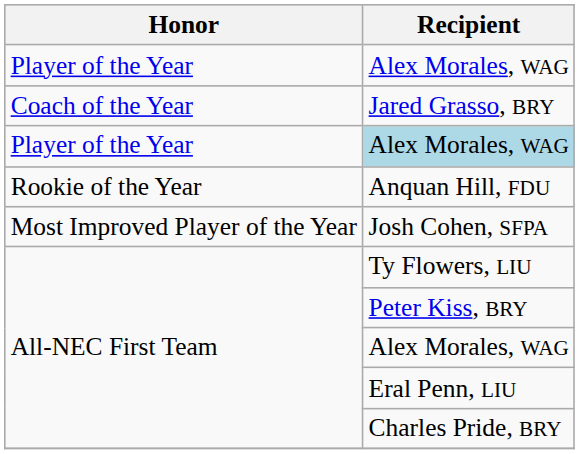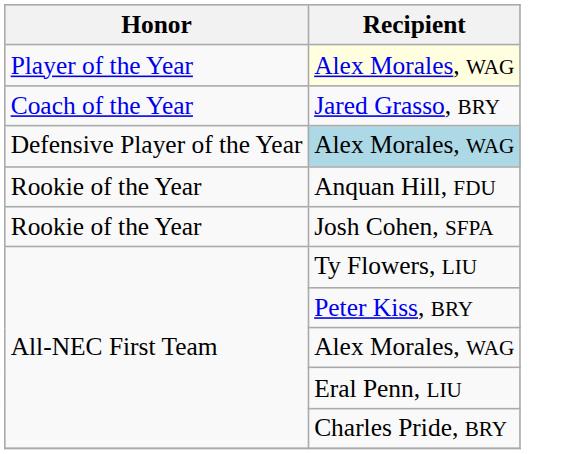(469, 65) no background -> (414, 65) lightyellow background
(102, 145) Player of the Year -> (157, 145) Defensive Player of the Year
(184, 226) Most Improved Player of the Year -> (106, 226) Rookie of the Year
